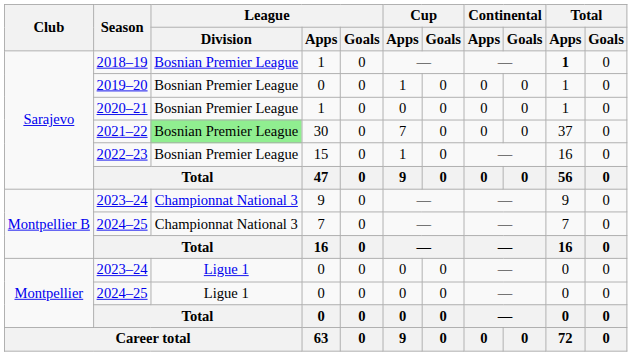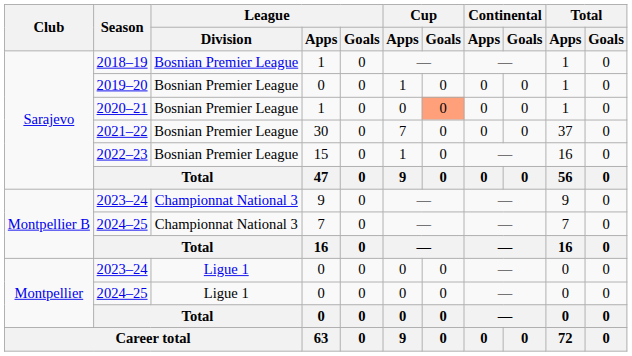(565, 62) bold -> (565, 62) normal
(443, 108) no background -> (443, 108) lightsalmon background
(226, 131) lightgreen background -> (226, 131) no background
